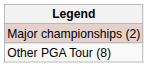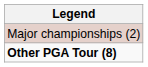(59, 53) normal -> (62, 53) bold
